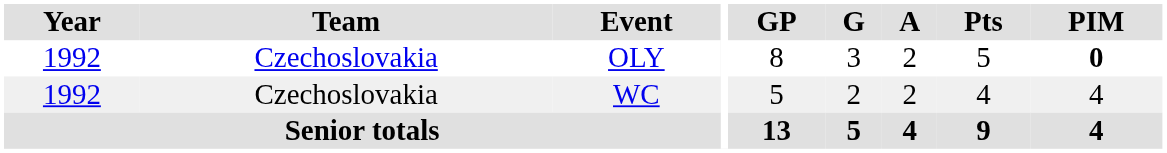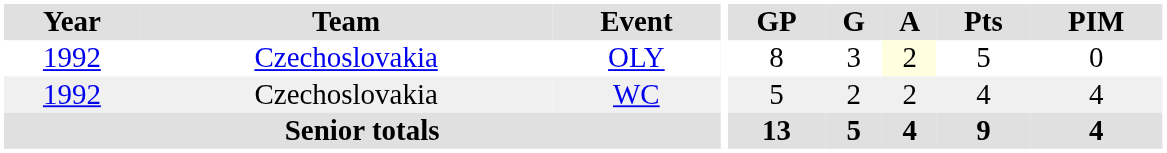(910, 57) no background -> (910, 57) lightyellow background
(1096, 57) bold -> (1096, 57) normal
